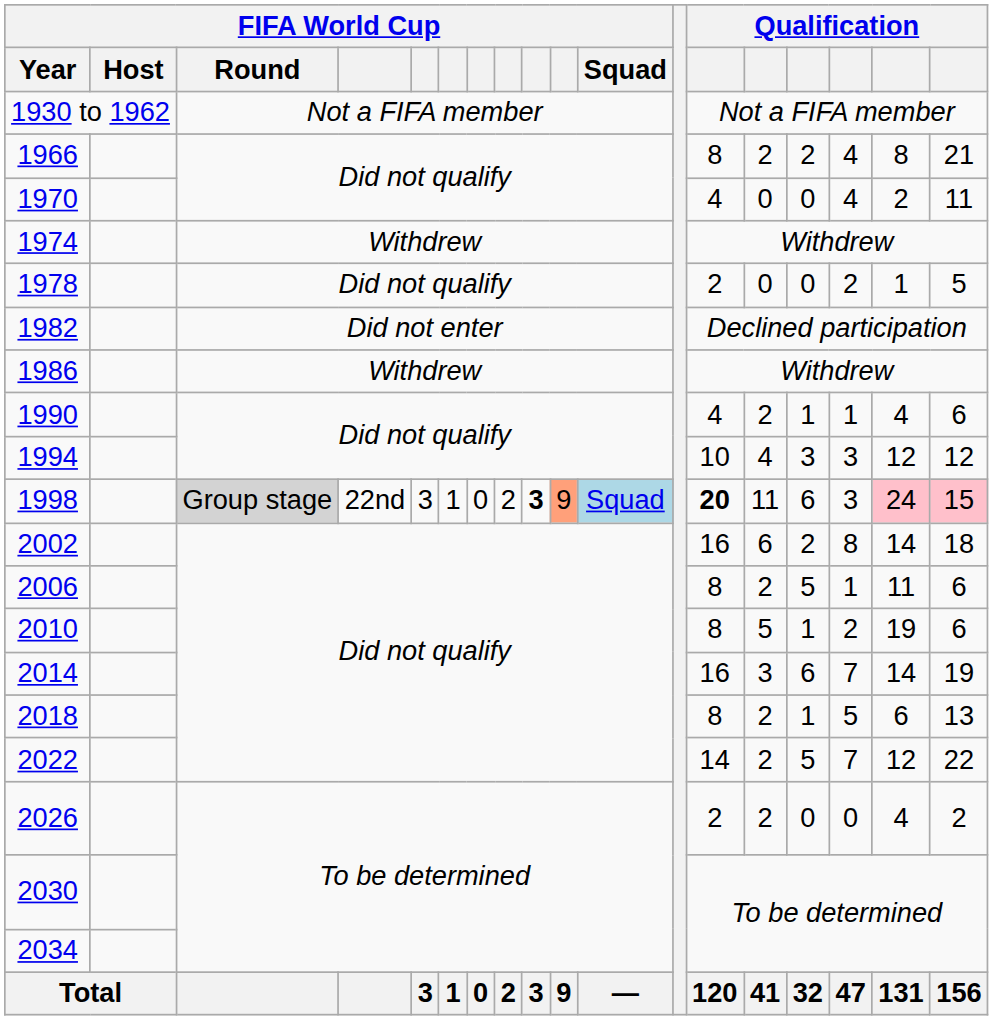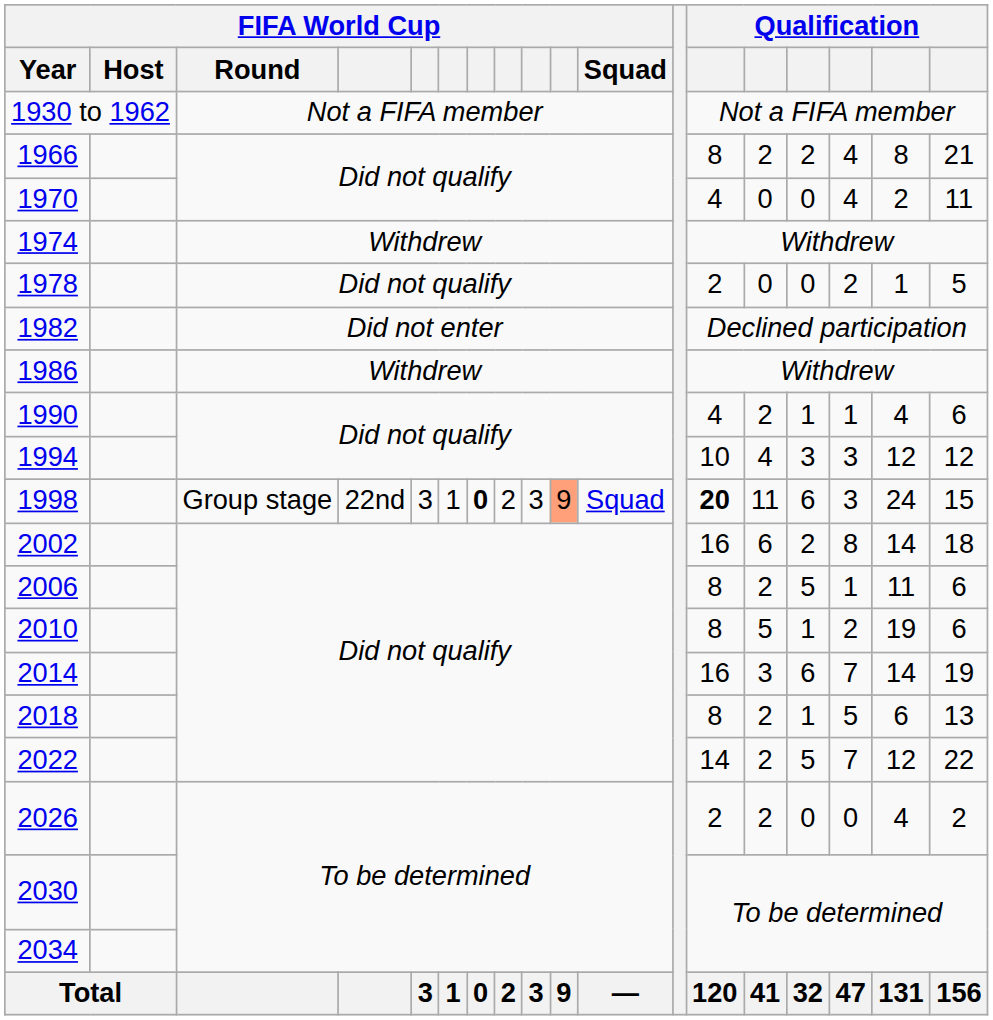(257, 500) lightgrey background -> (257, 500) no background
(481, 500) normal -> (481, 500) bold
(536, 500) bold -> (536, 500) normal
(625, 500) lightblue background -> (625, 500) no background
(901, 500) pink background -> (901, 500) no background
(959, 500) pink background -> (959, 500) no background
